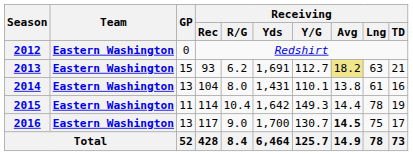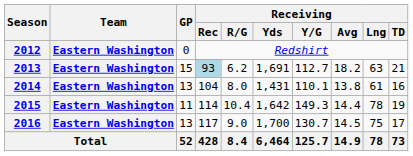(208, 68) no background -> (208, 68) lightblue background
(347, 68) khaki background -> (347, 68) no background
(347, 123) bold -> (347, 123) normal
